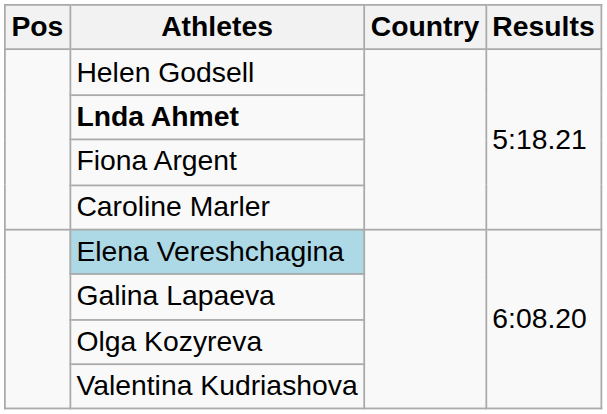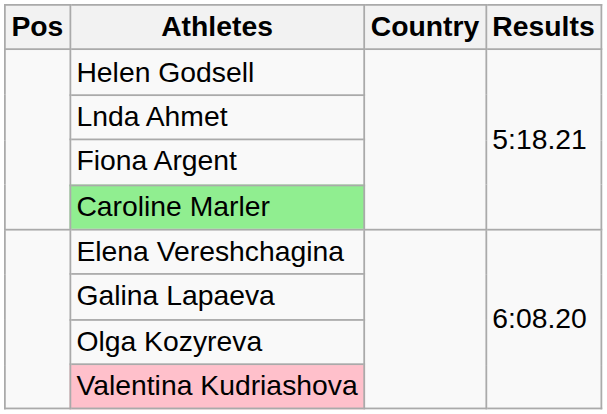(158, 116) bold -> (152, 116) normal
(173, 206) no background -> (173, 206) lightgreen background
(210, 251) lightblue background -> (210, 251) no background
(217, 386) no background -> (217, 386) pink background
